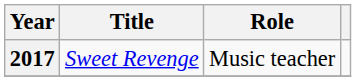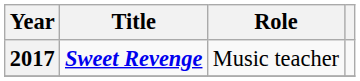(132, 57) normal -> (134, 57) bold
